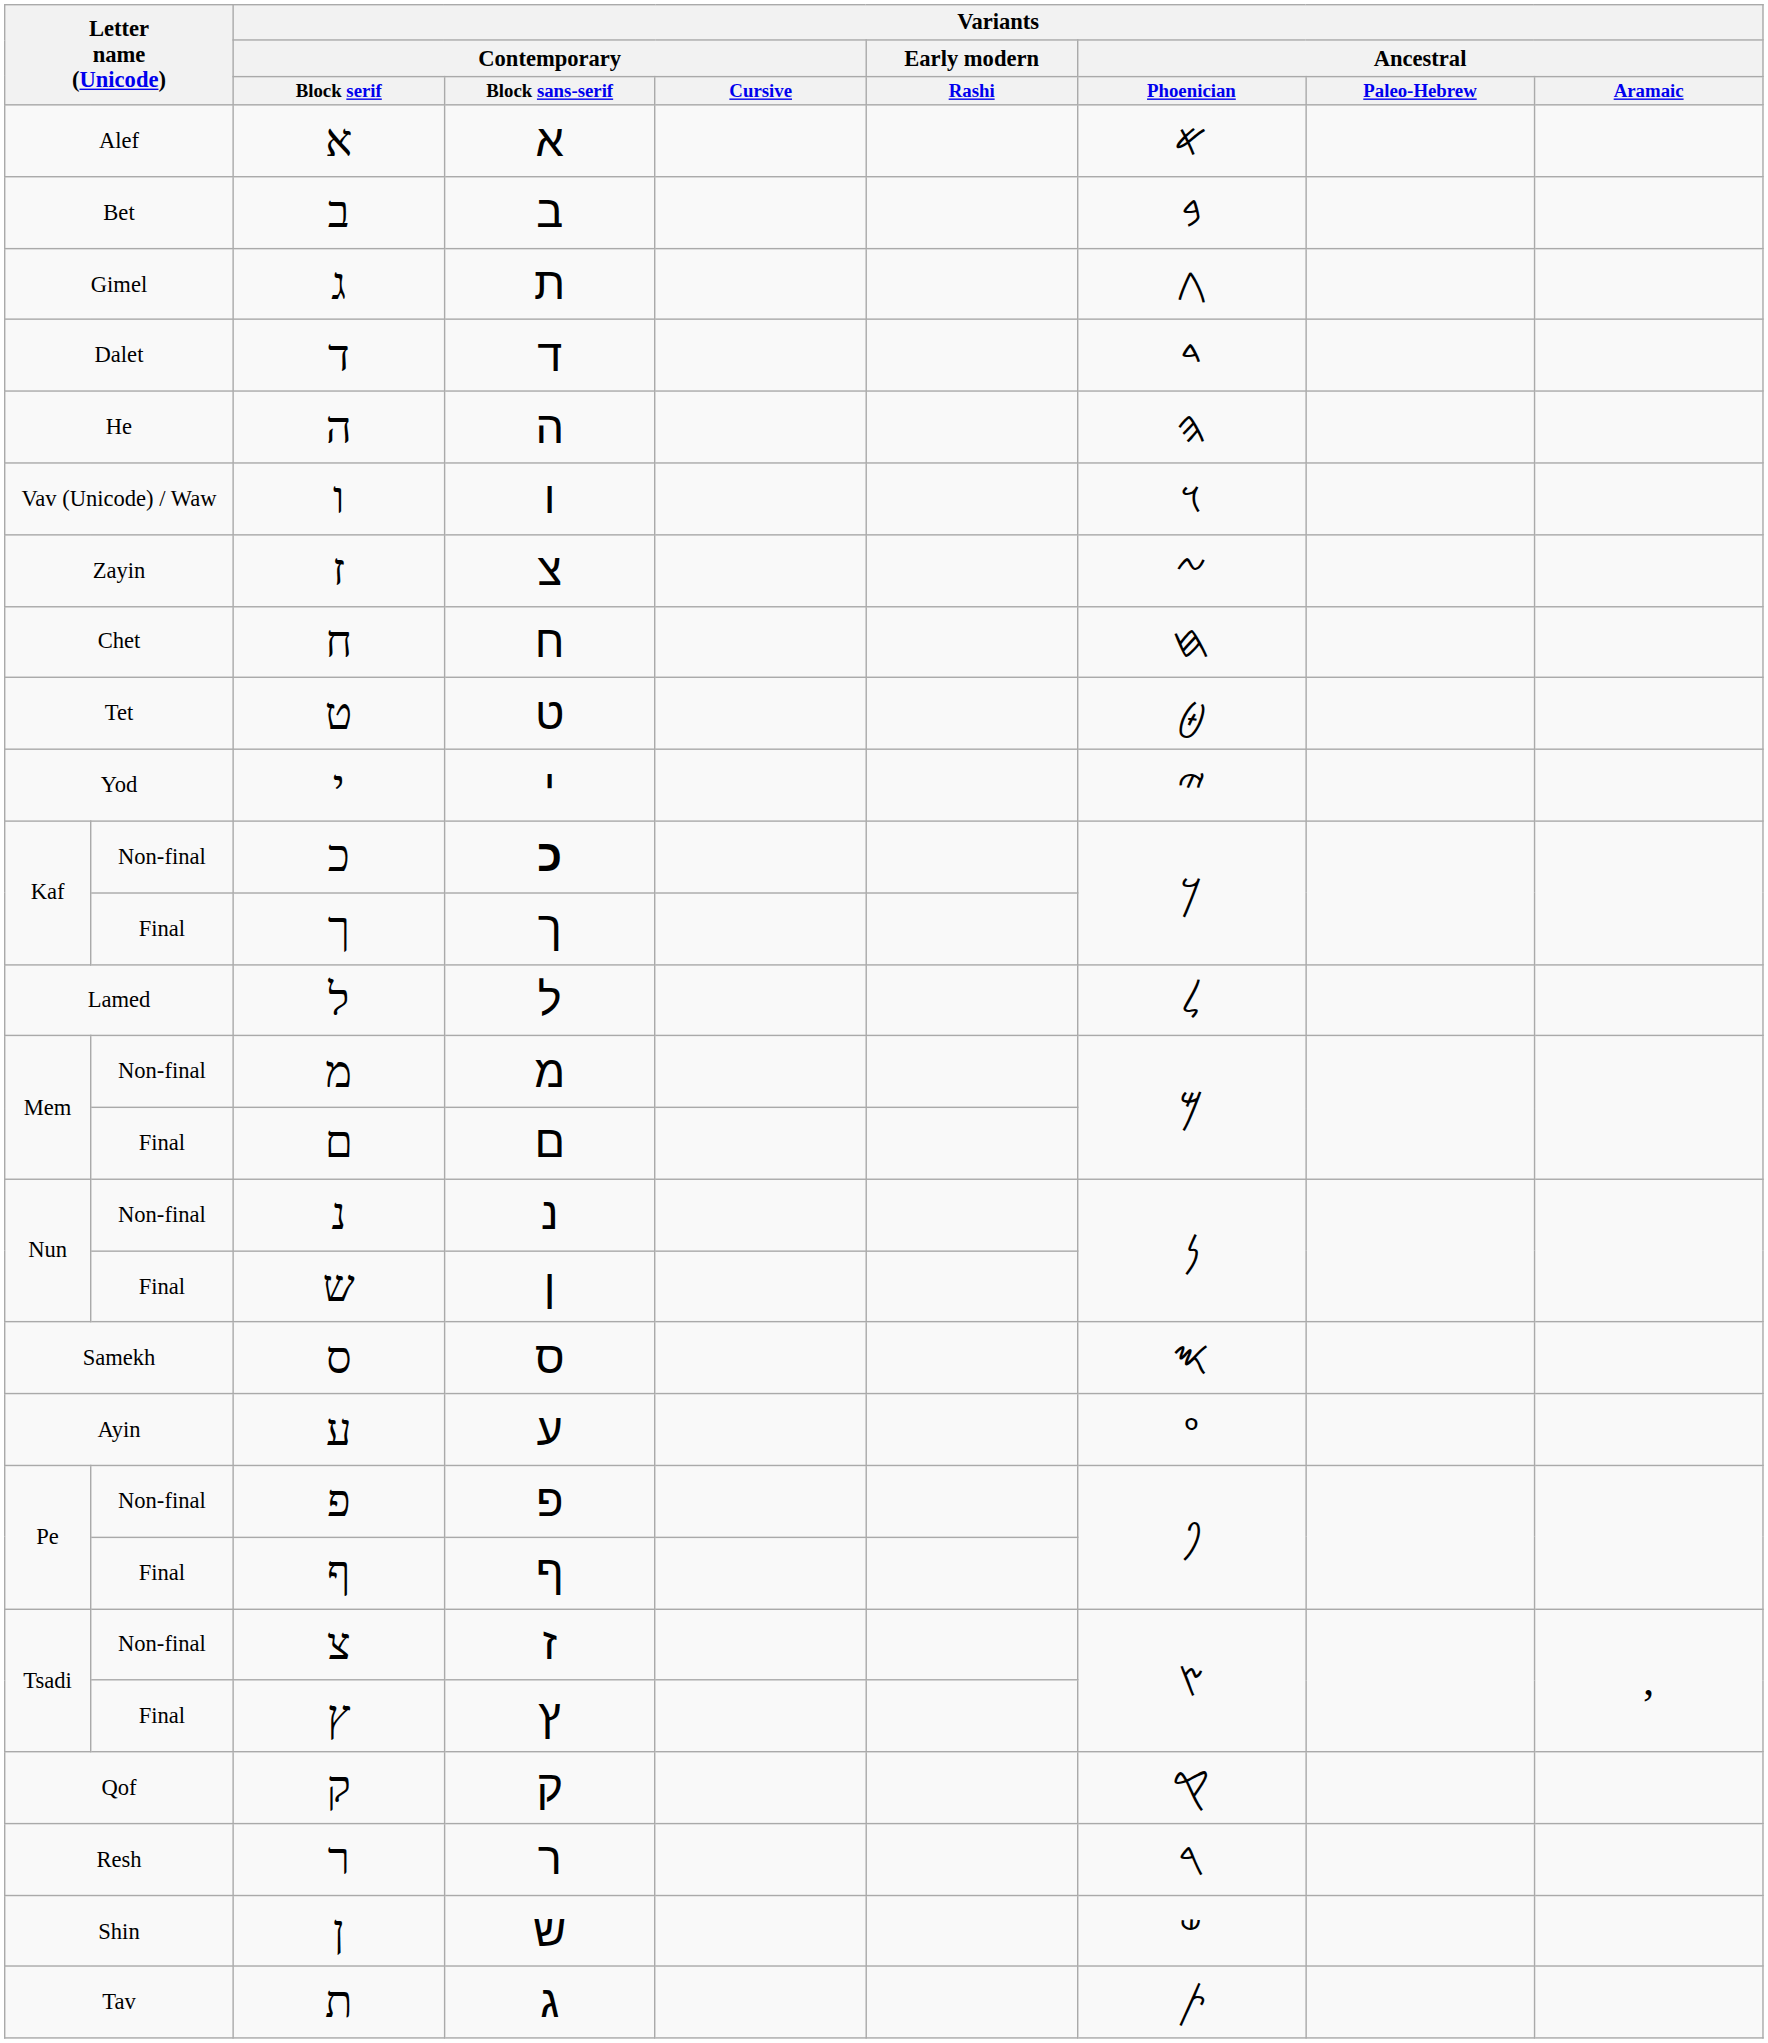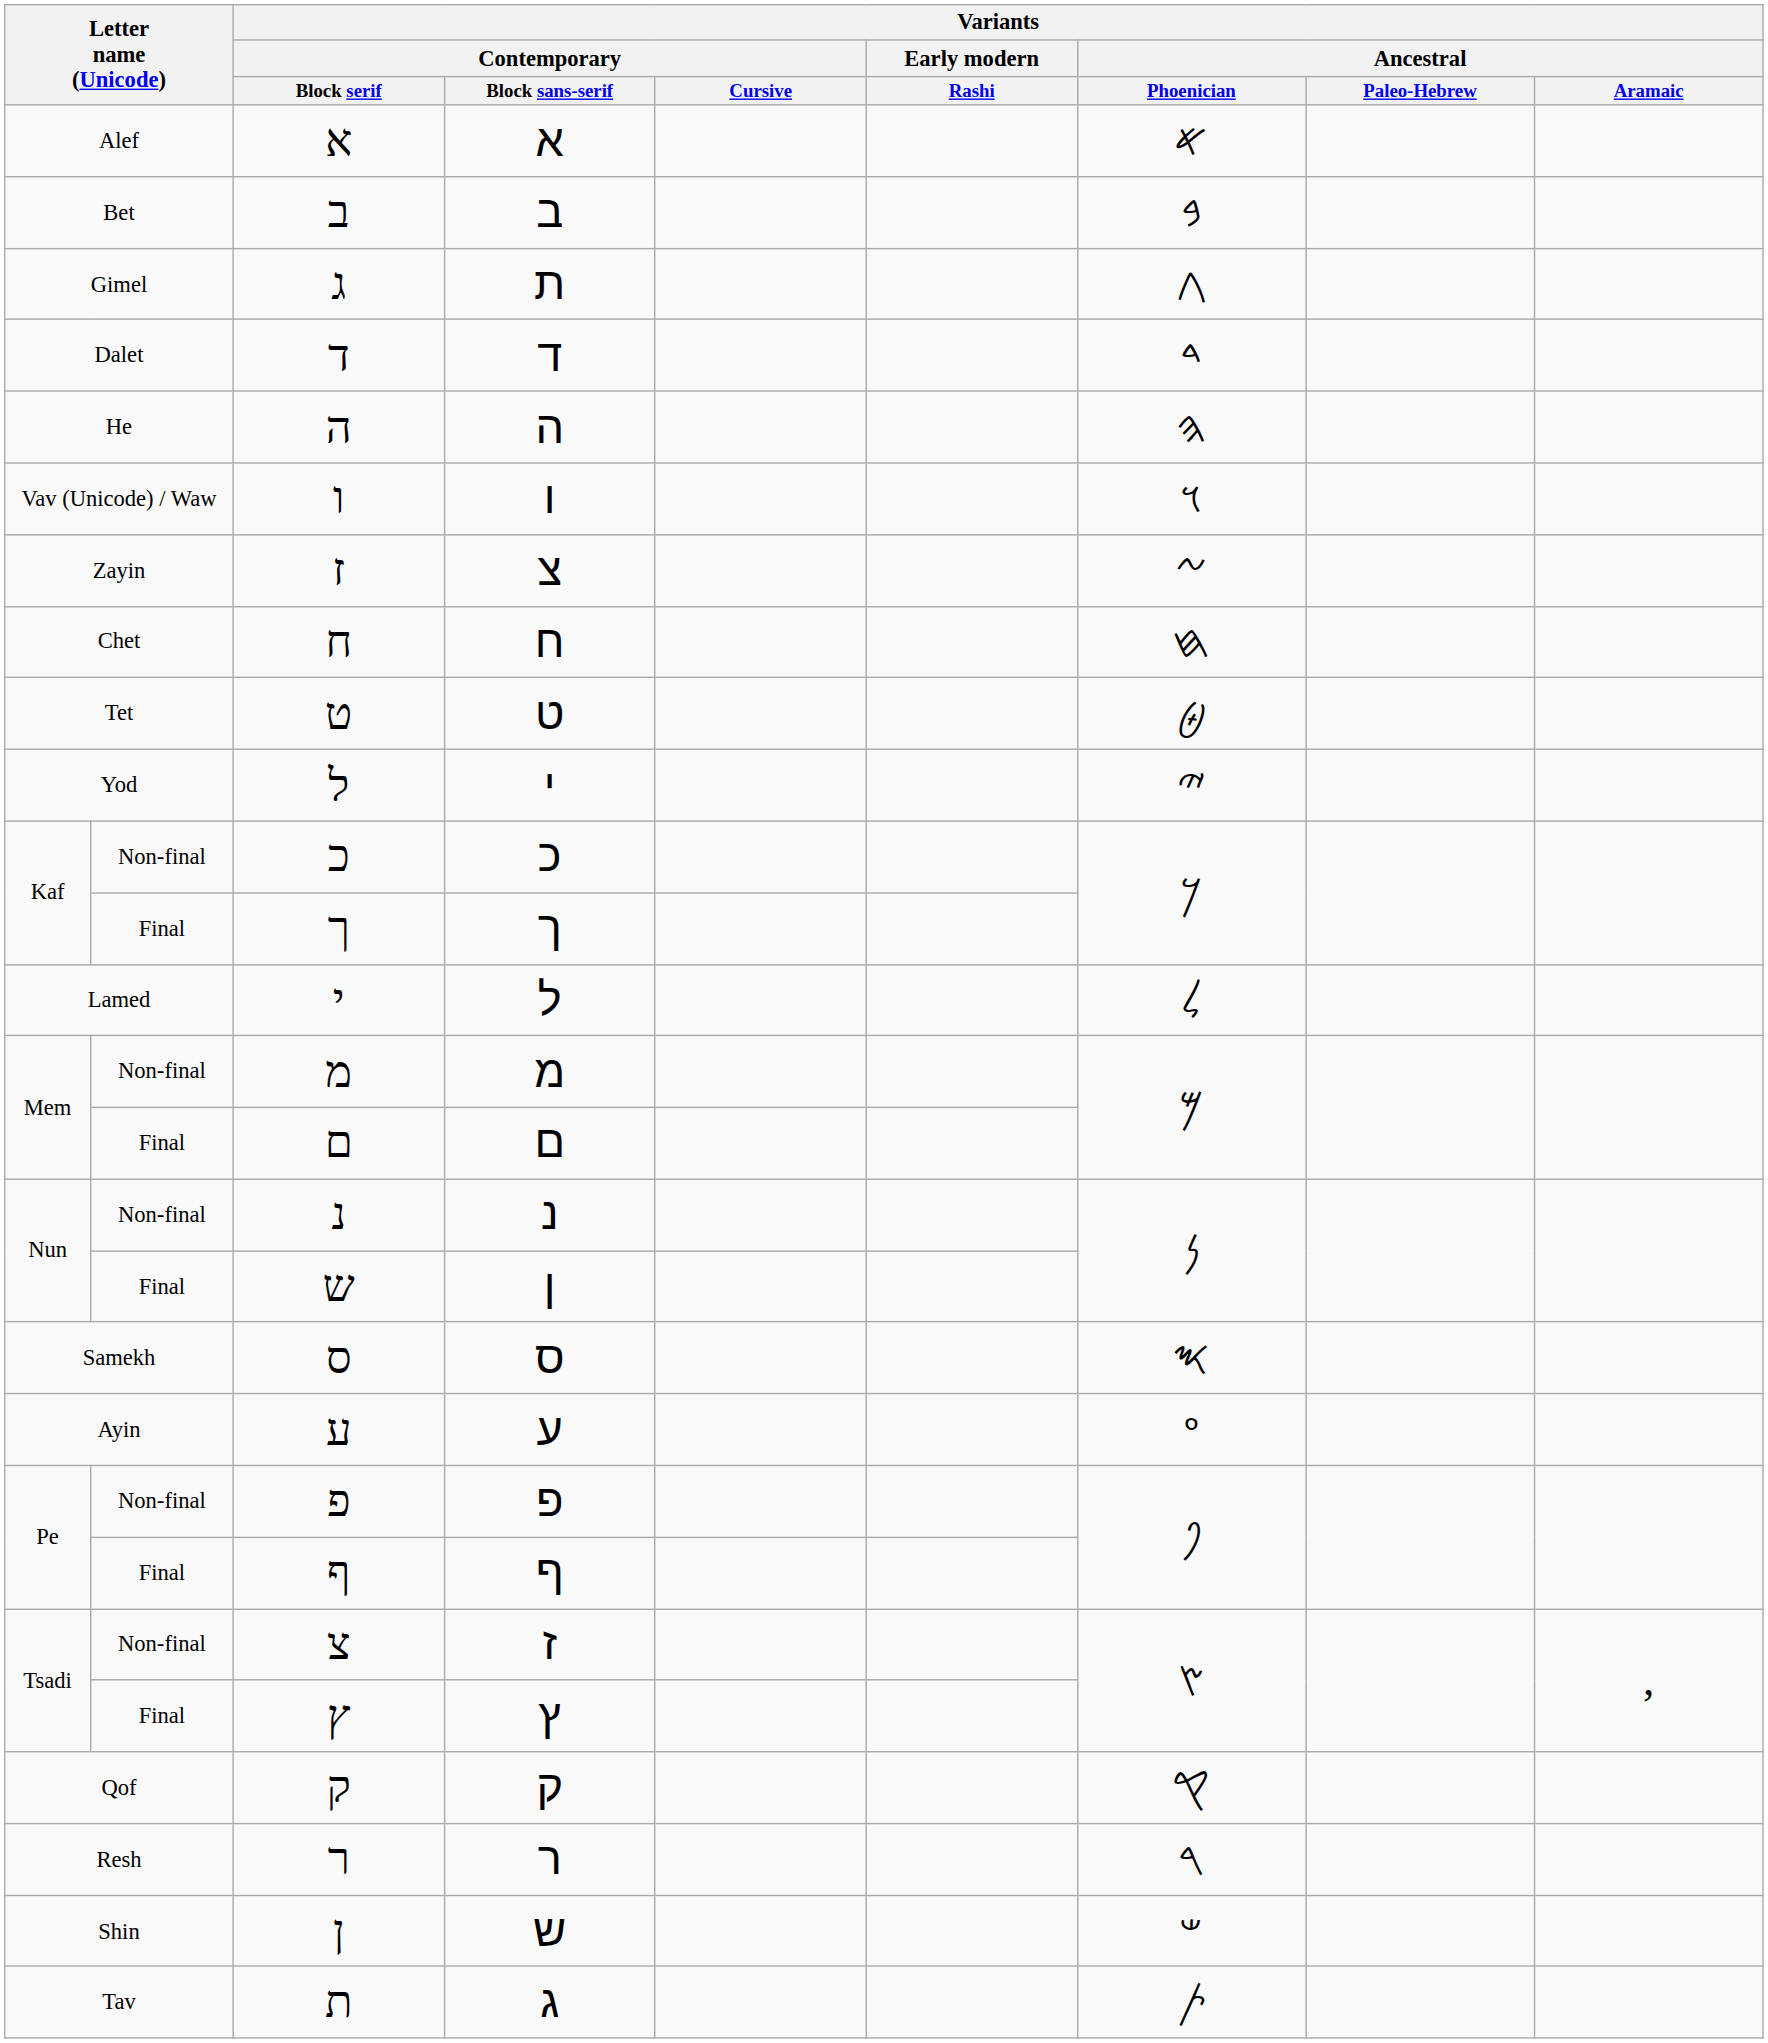(339, 785) י -> (339, 785) ל
(550, 856) bold -> (550, 856) normal
(339, 999) ל -> (339, 999) י
